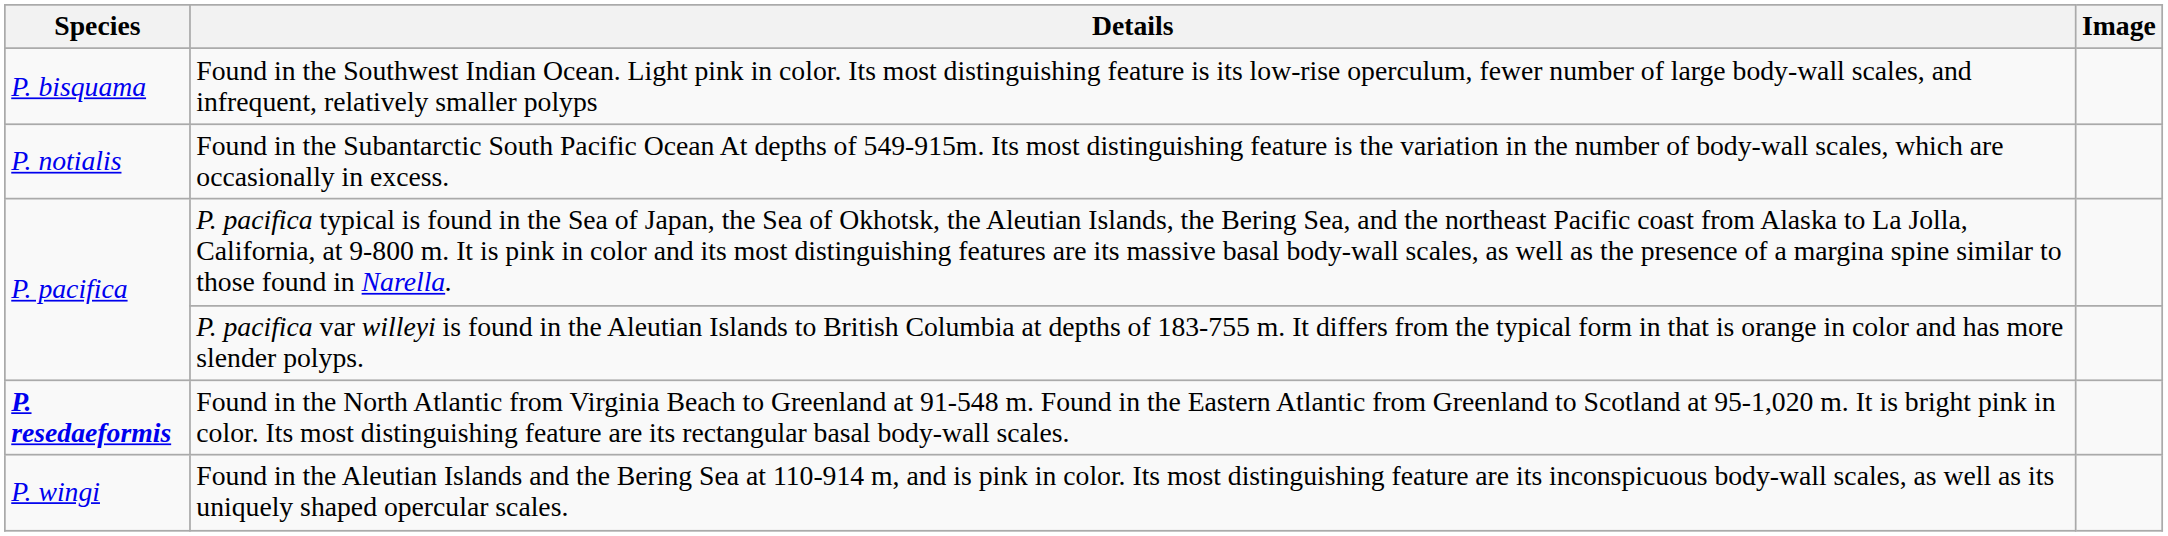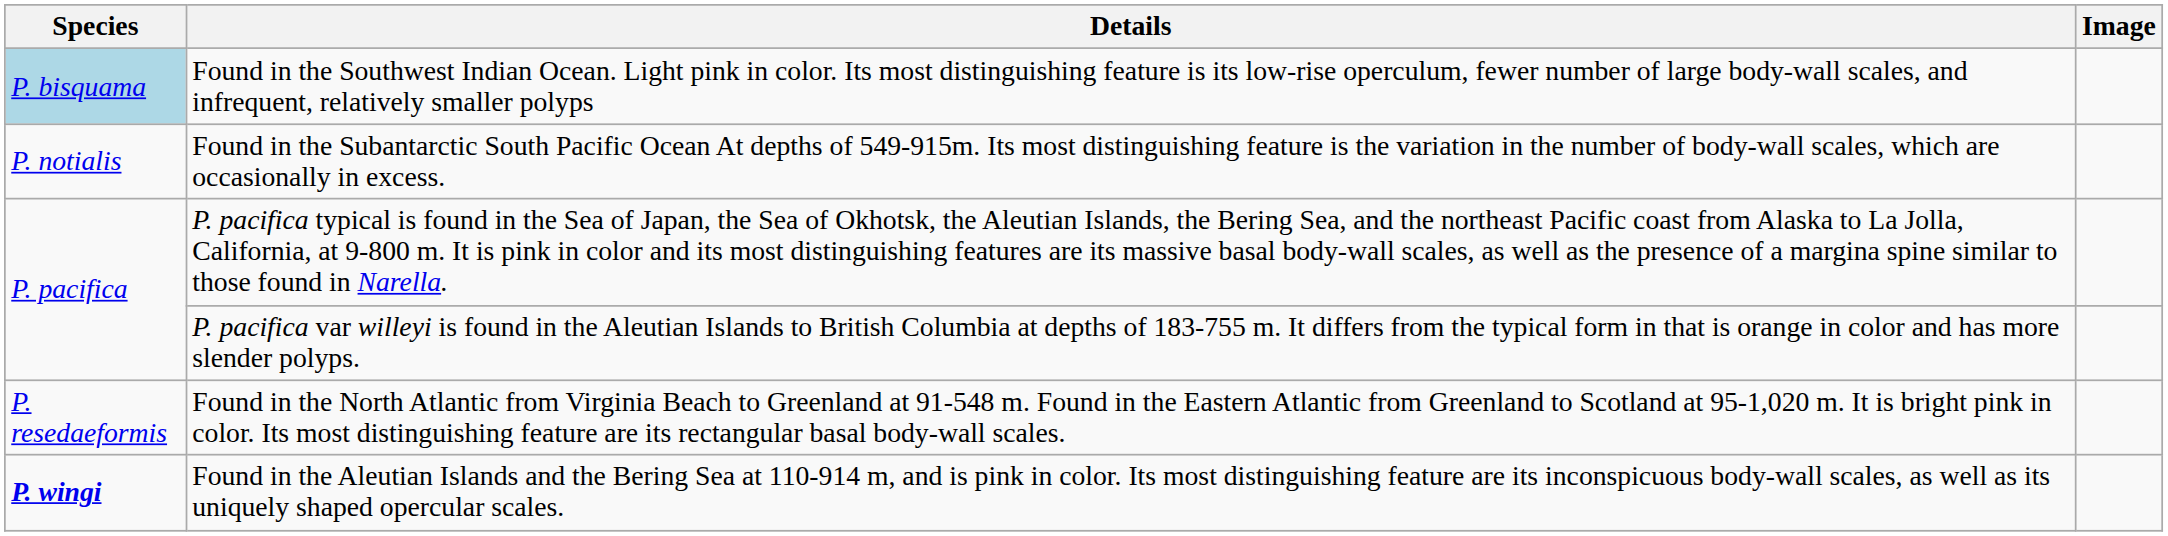(79, 85) no background -> (79, 85) lightblue background
(91, 417) bold -> (89, 417) normal
(56, 492) normal -> (56, 492) bold
